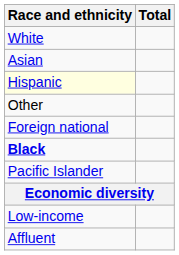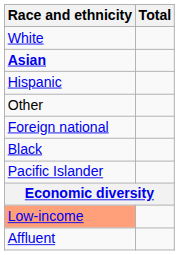(25, 60) normal -> (27, 60) bold
(35, 82) lightyellow background -> (35, 82) no background
(26, 149) bold -> (25, 149) normal
(46, 216) no background -> (46, 216) lightsalmon background
